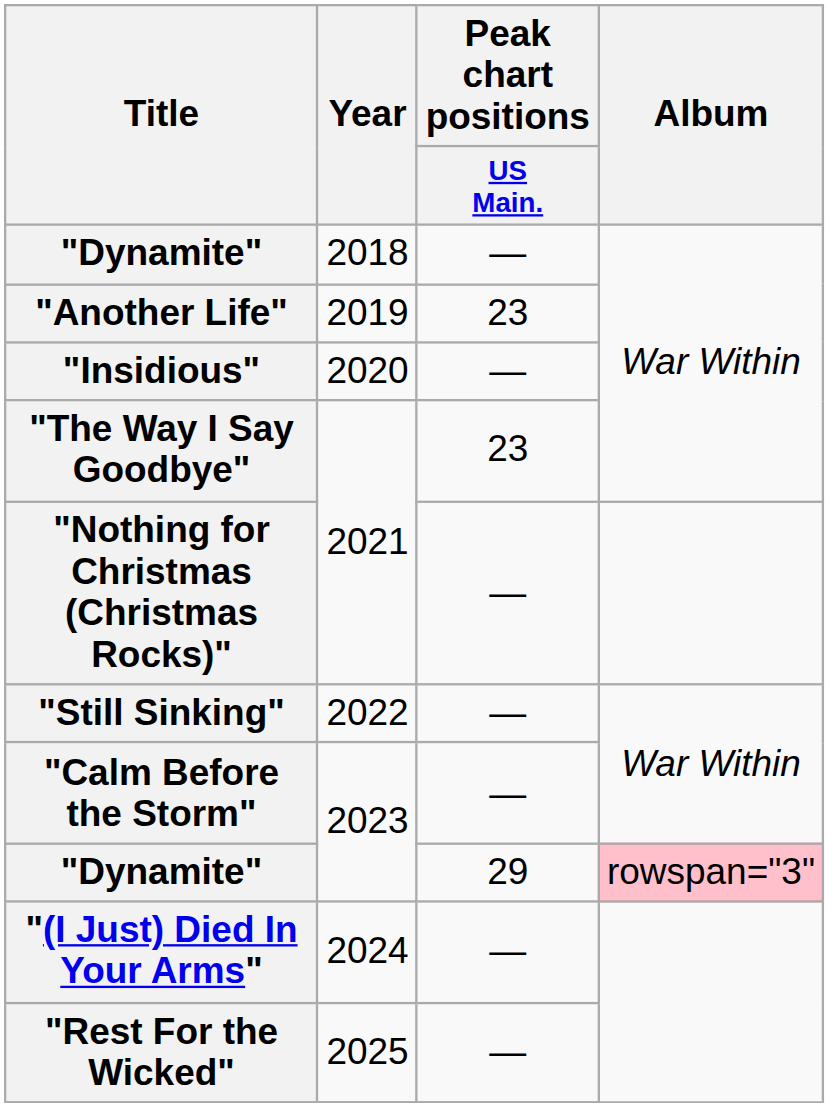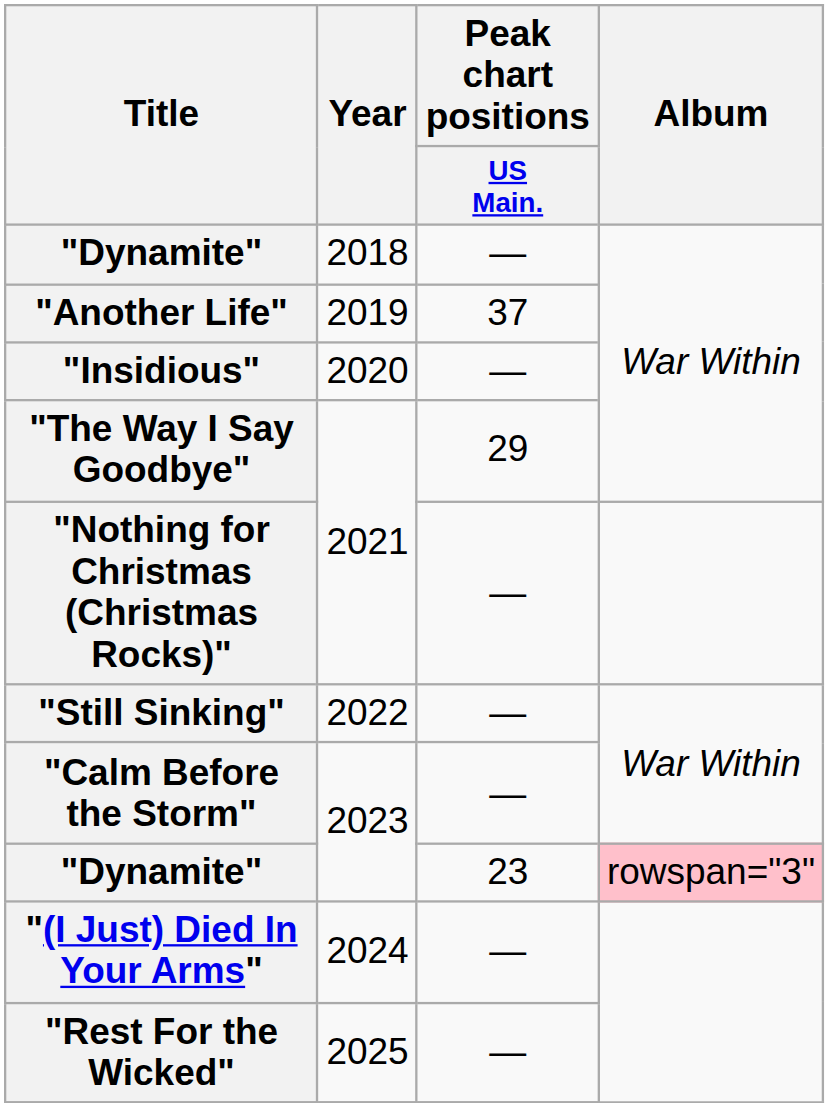(508, 312) 23 -> (508, 312) 37
(508, 450) 23 -> (508, 450) 29
(508, 871) 29 -> (508, 871) 23
